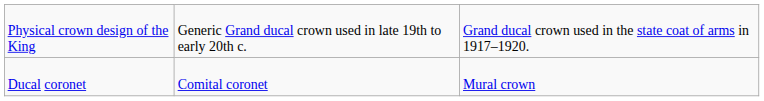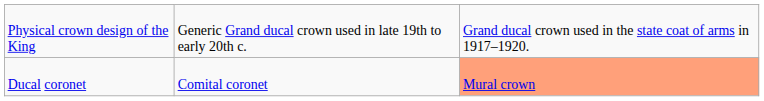(499, 84) no background -> (499, 84) lightsalmon background
